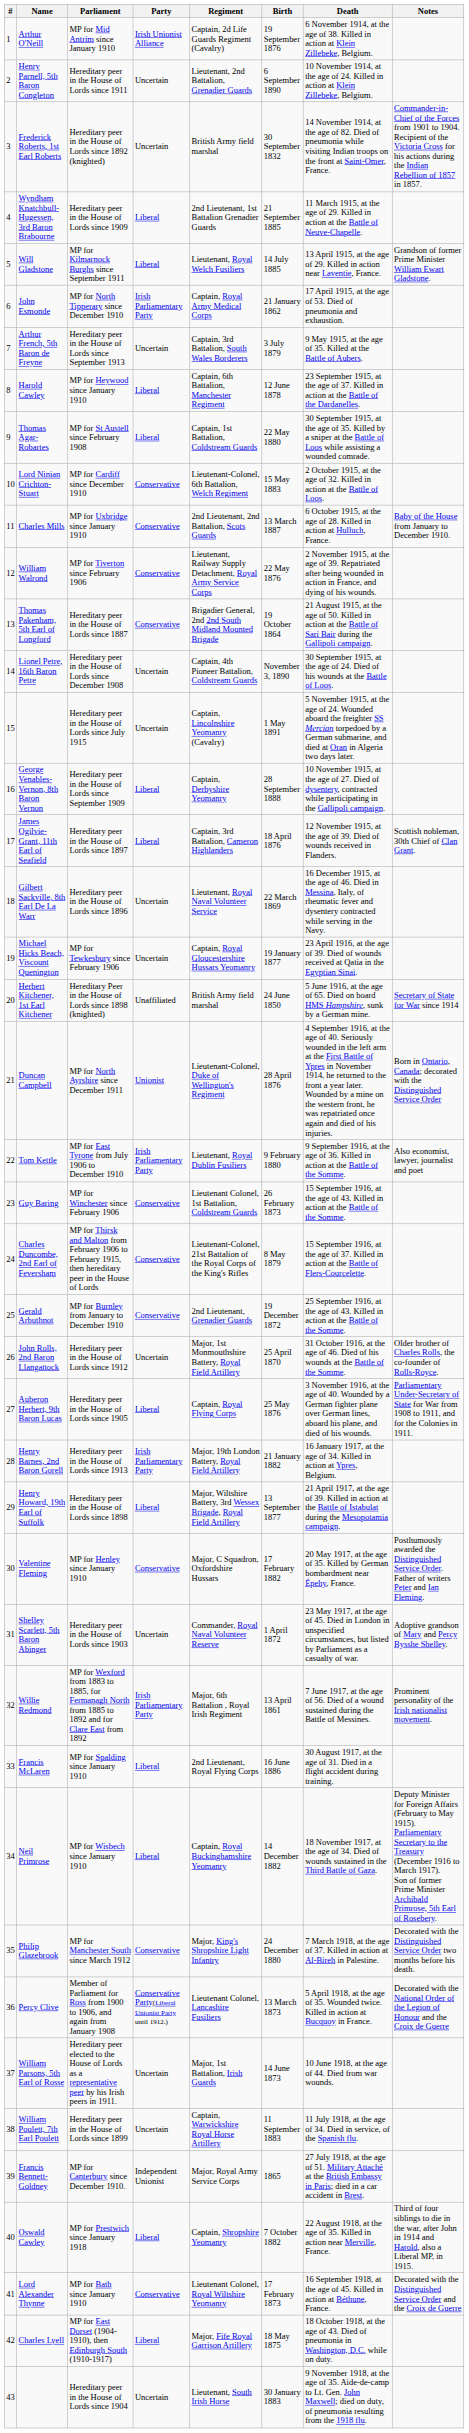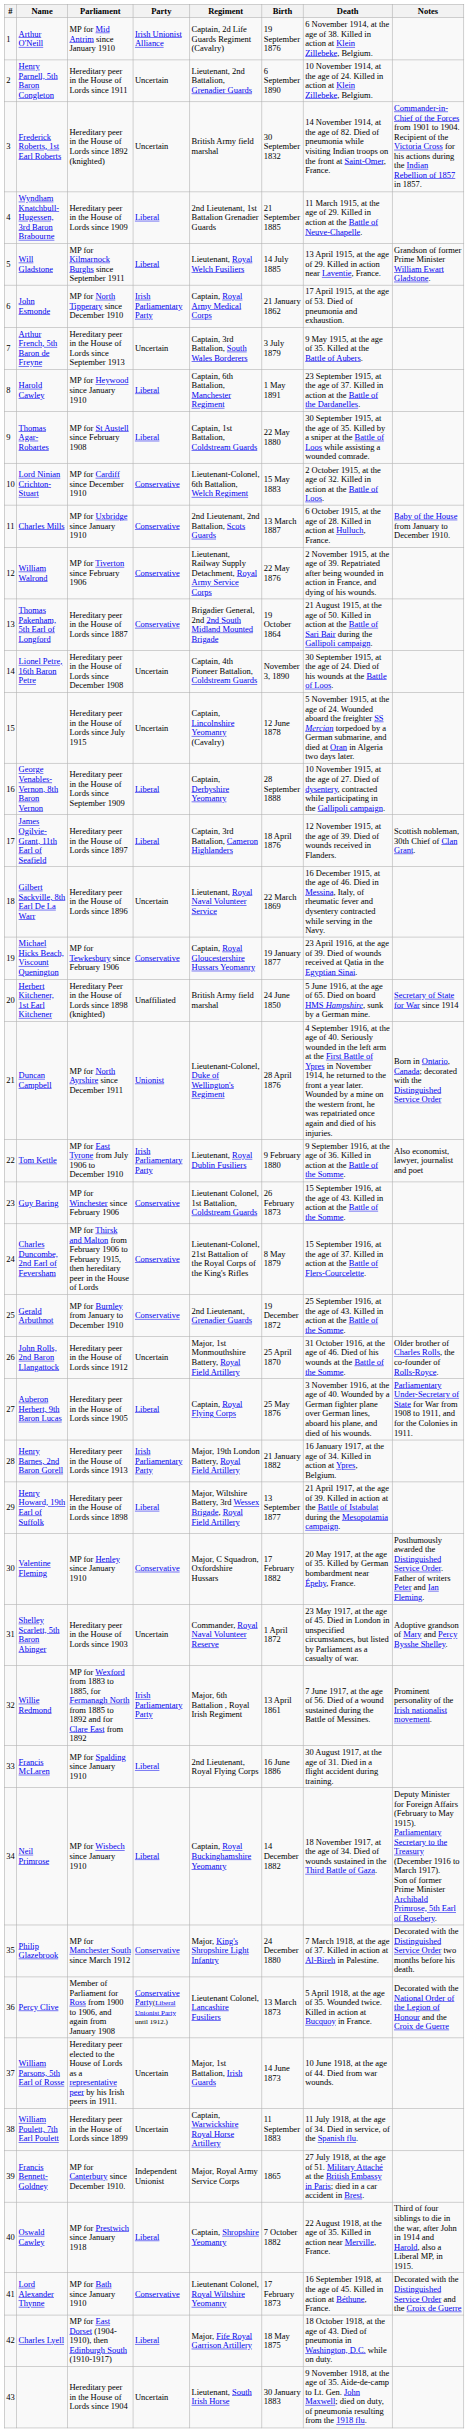(277, 390) 12 June 1878 -> (275, 390) 1 May 1891
(275, 728) 1 May 1891 -> (277, 728) 12 June 1878
(152, 958) Uncertain -> (157, 958) Conservative
